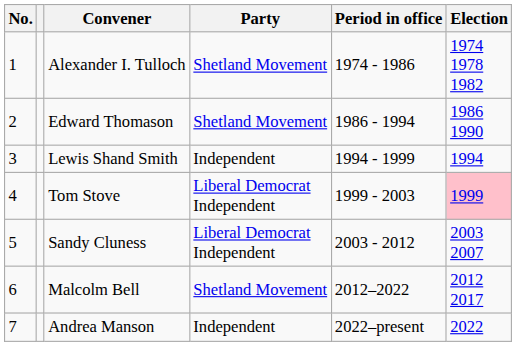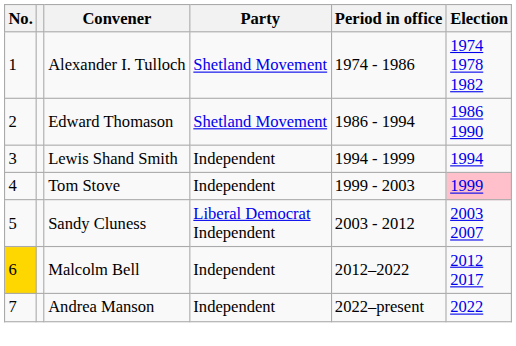(252, 196) Liberal Democrat Independent -> (234, 186) Independent
(13, 290) no background -> (13, 270) gold background
(260, 290) Shetland Movement -> (234, 270) Independent
